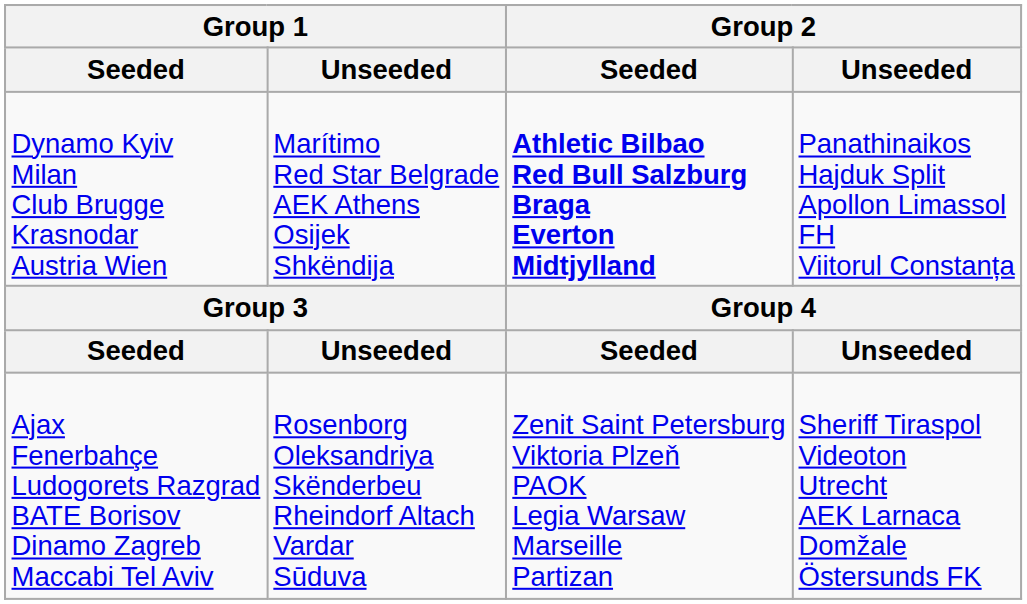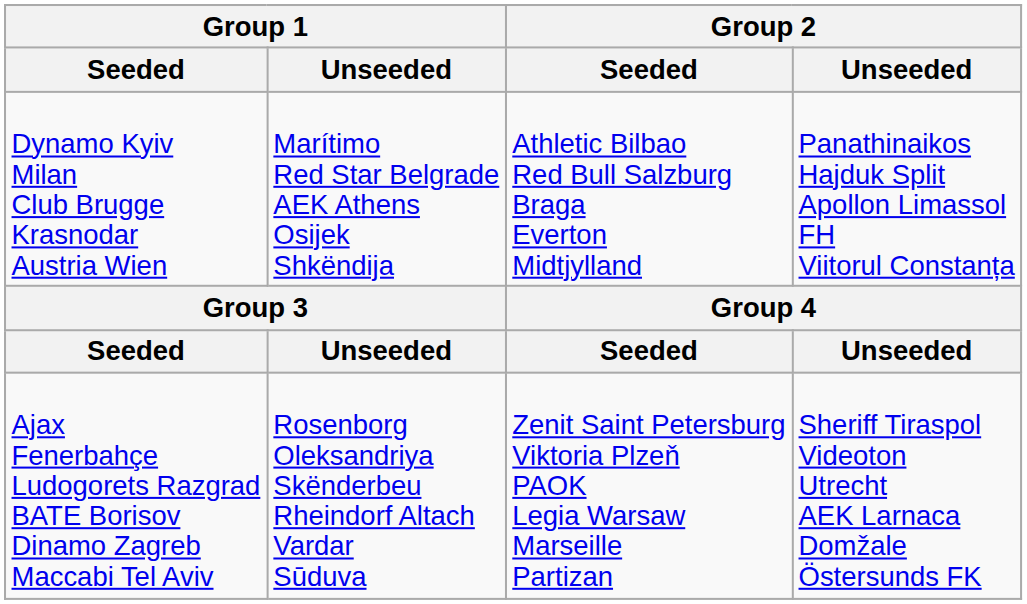(630, 204) bold -> (622, 204) normal
